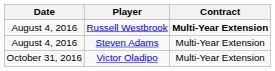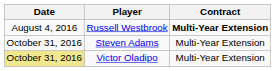(44, 43) August 4, 2016 -> (44, 43) October 31, 2016
(44, 58) no background -> (44, 58) khaki background
